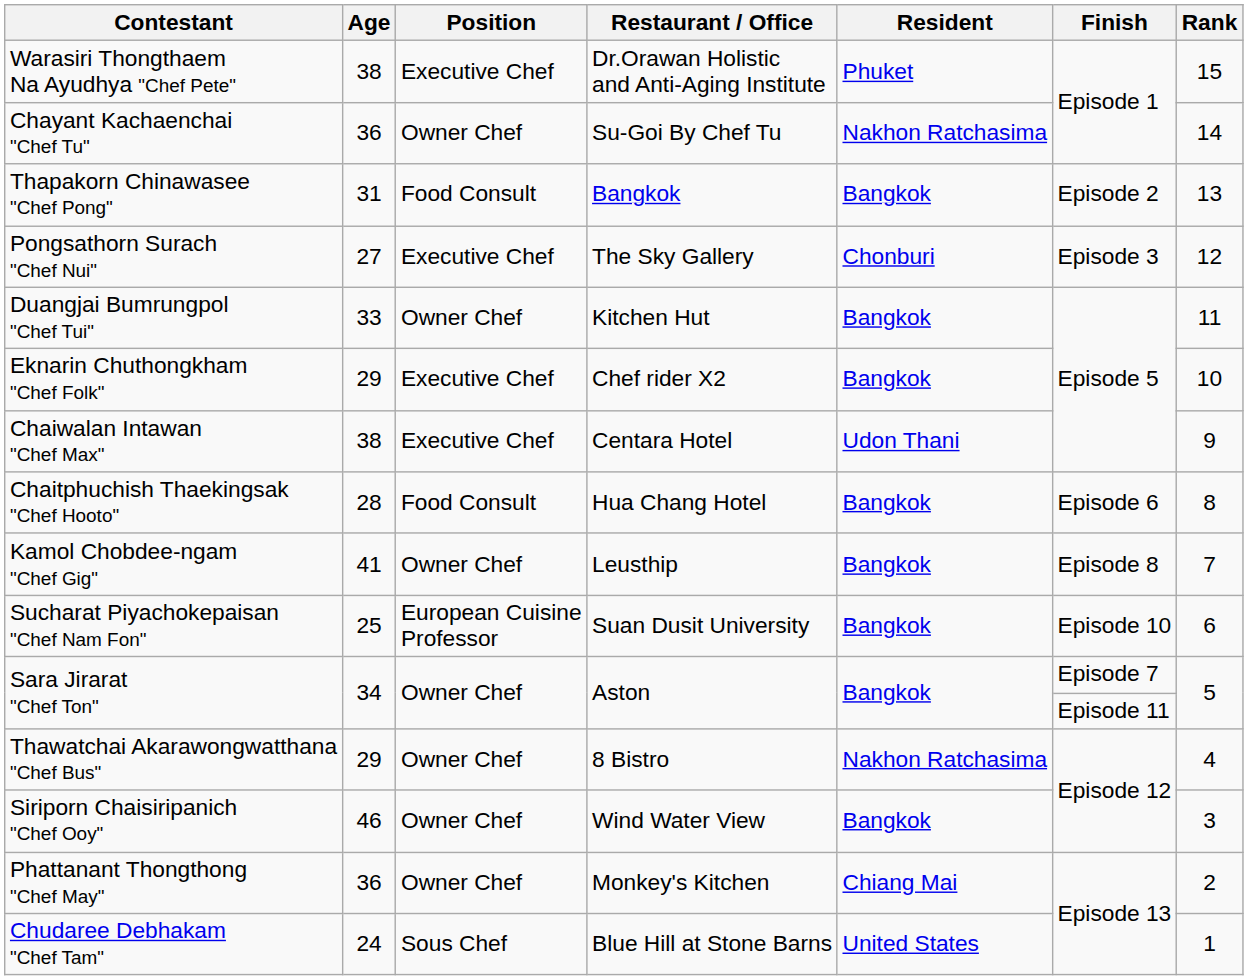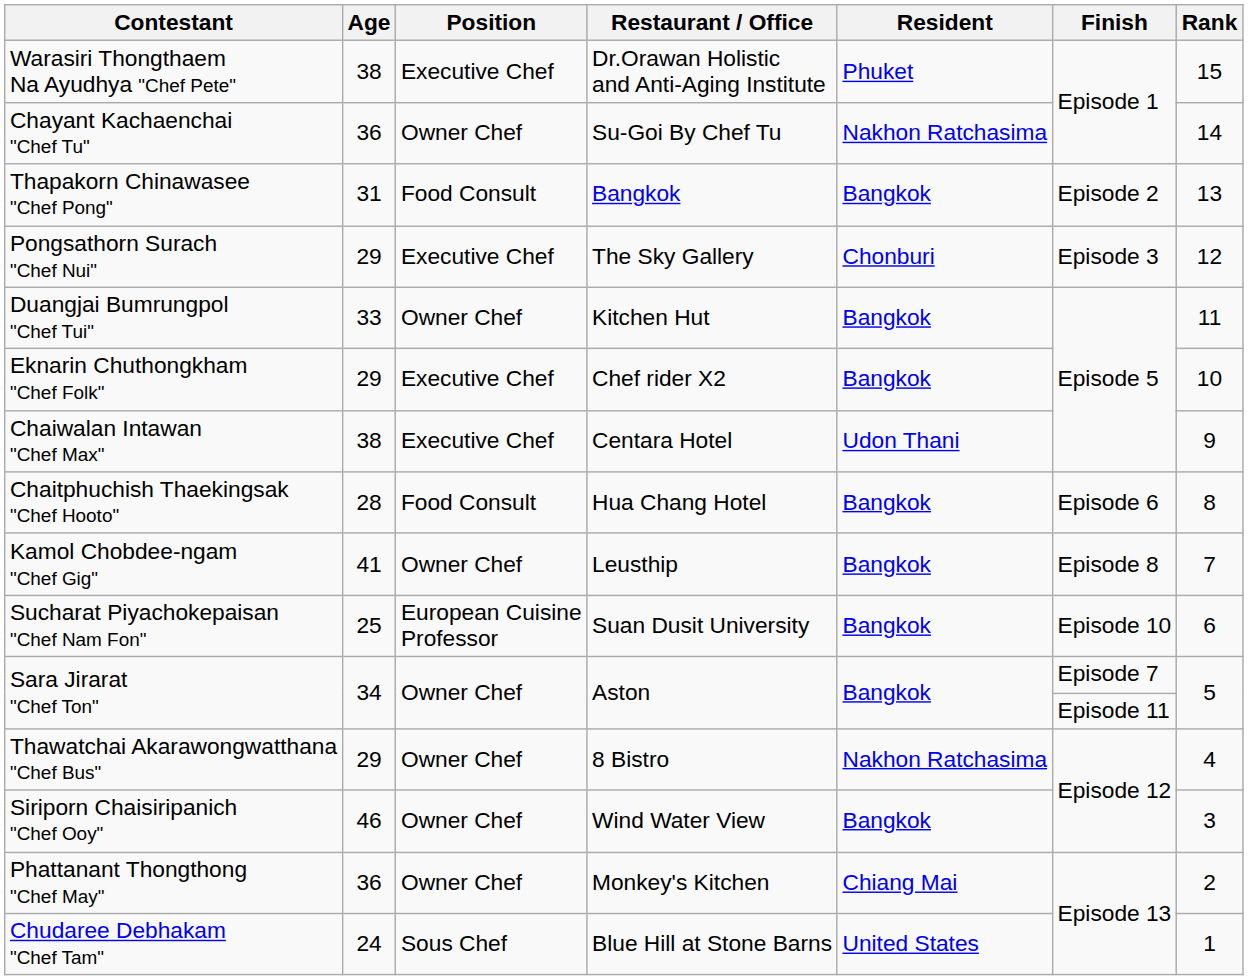(369, 256) 27 -> (369, 256) 29
